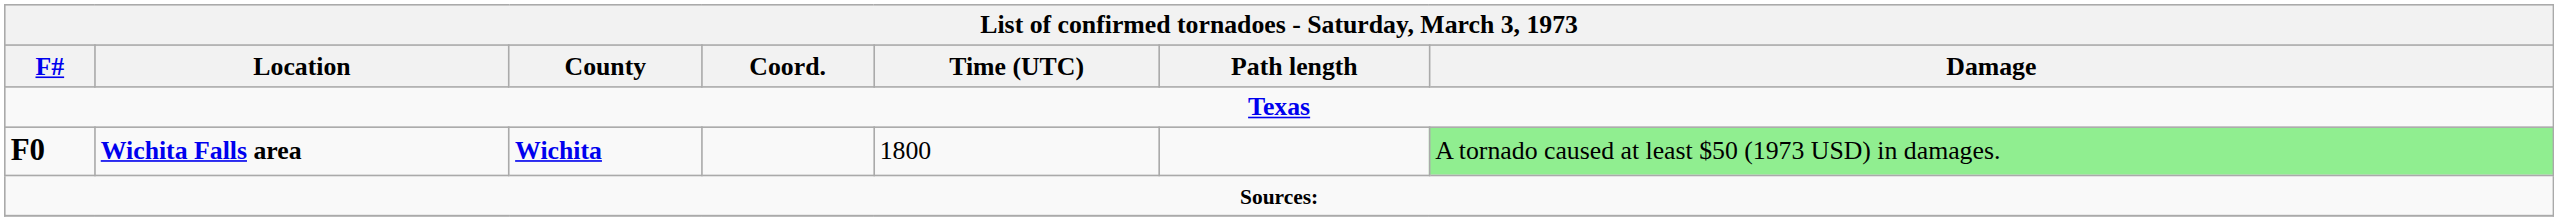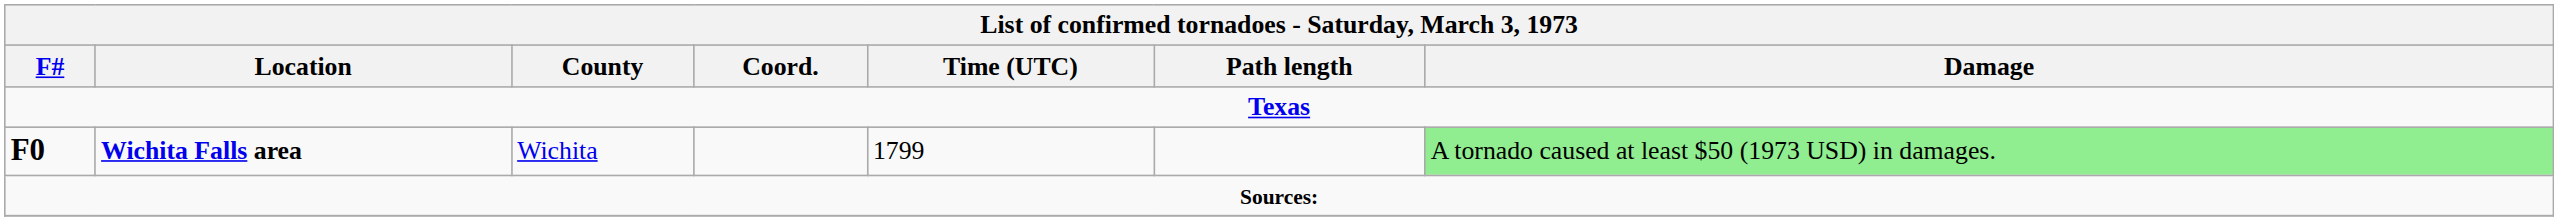(559, 150) bold -> (557, 150) normal
(905, 150) 1800 -> (899, 150) 1799
